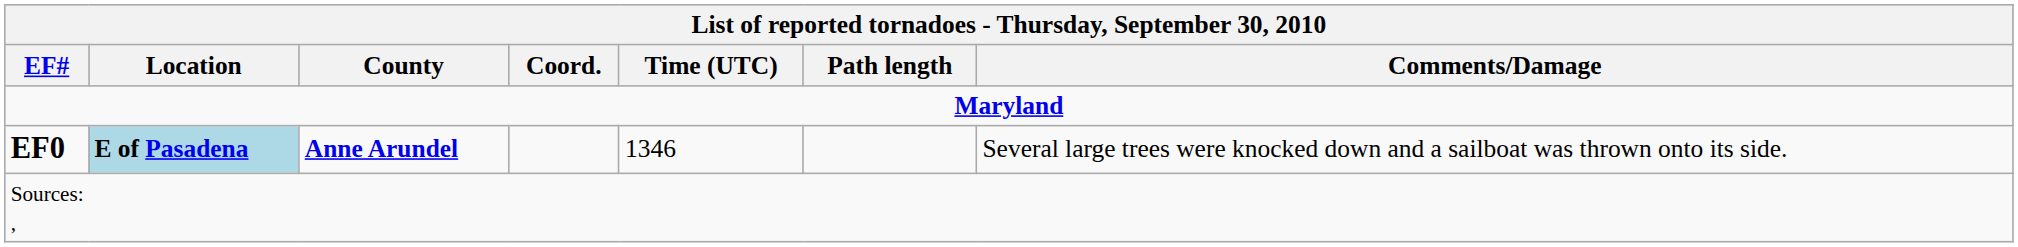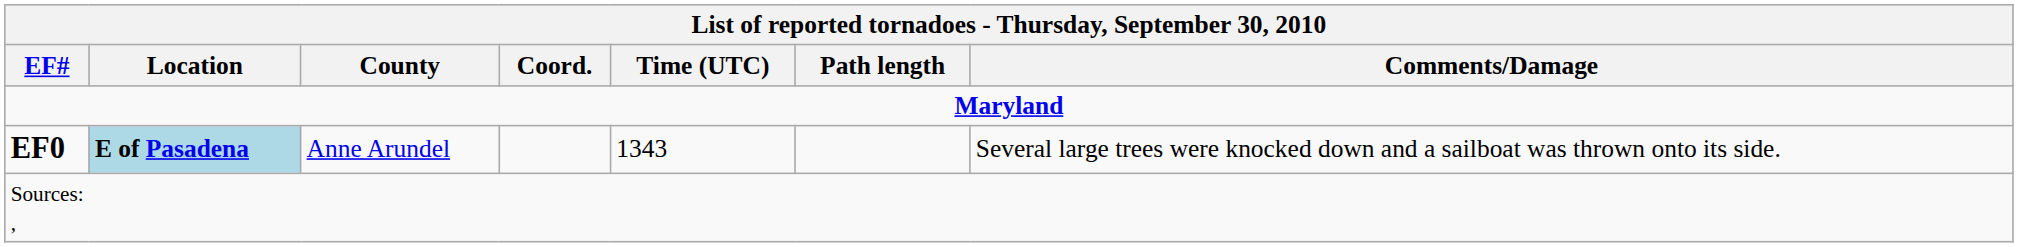(381, 148) bold -> (378, 148) normal
(651, 148) 1346 -> (642, 148) 1343
